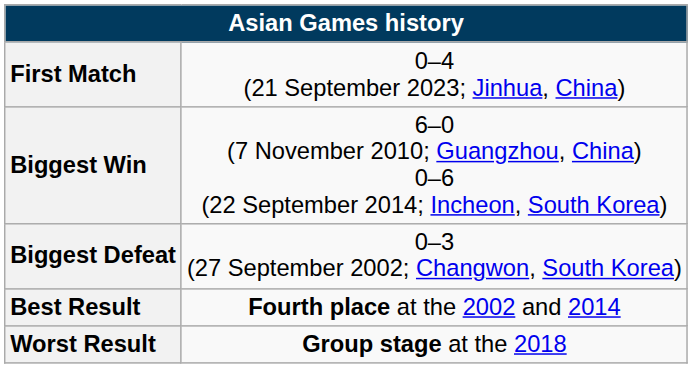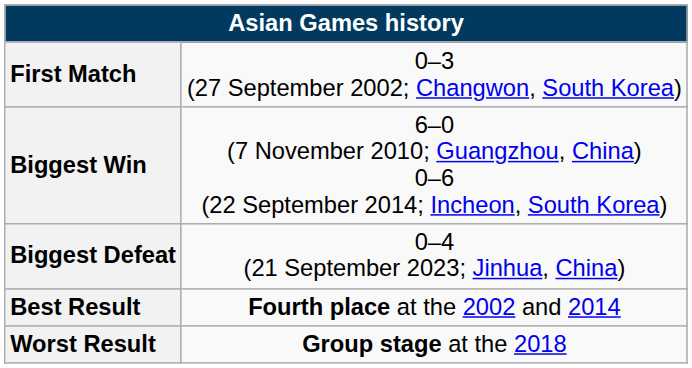(434, 74) 0–4 (21 September 2023; Jinhua, China) -> (434, 74) 0–3 (27 September 2002; Changwon, South Korea)
(434, 255) 0–3 (27 September 2002; Changwon, South Korea) -> (434, 255) 0–4 (21 September 2023; Jinhua, China)
